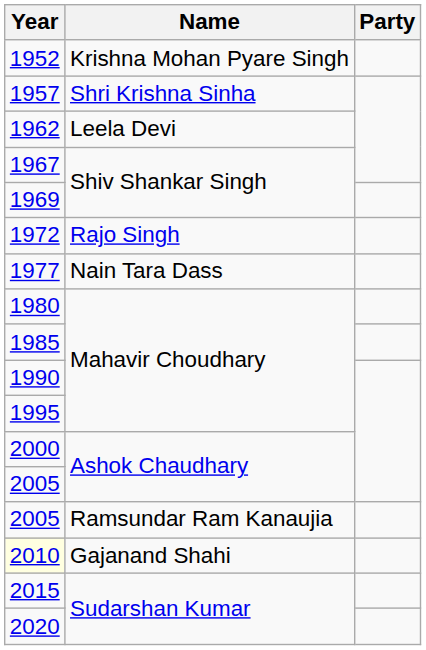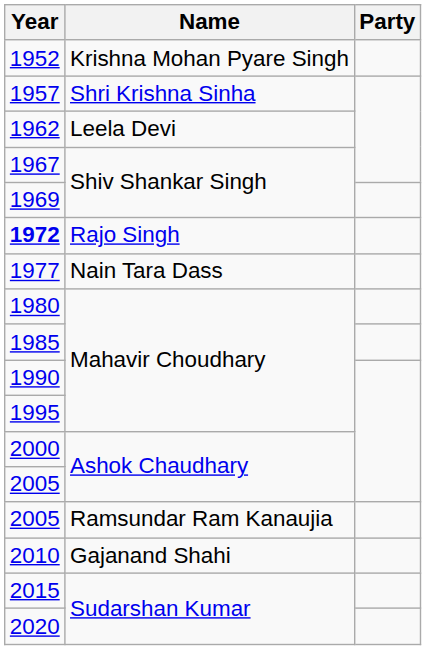(35, 235) normal -> (35, 235) bold
(35, 555) lightyellow background -> (35, 555) no background
